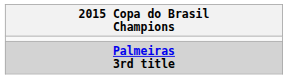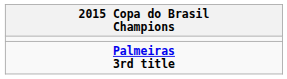(144, 58) lightgrey background -> (144, 58) no background
